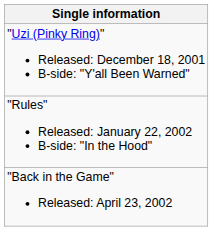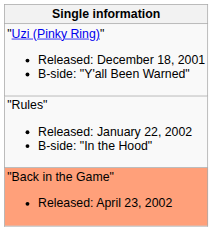(106, 191) no background -> (106, 191) lightsalmon background
